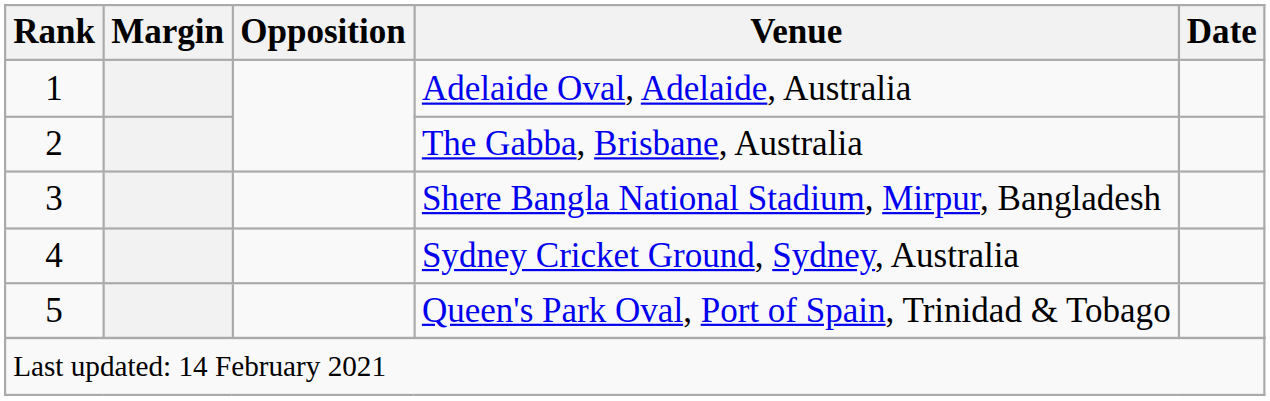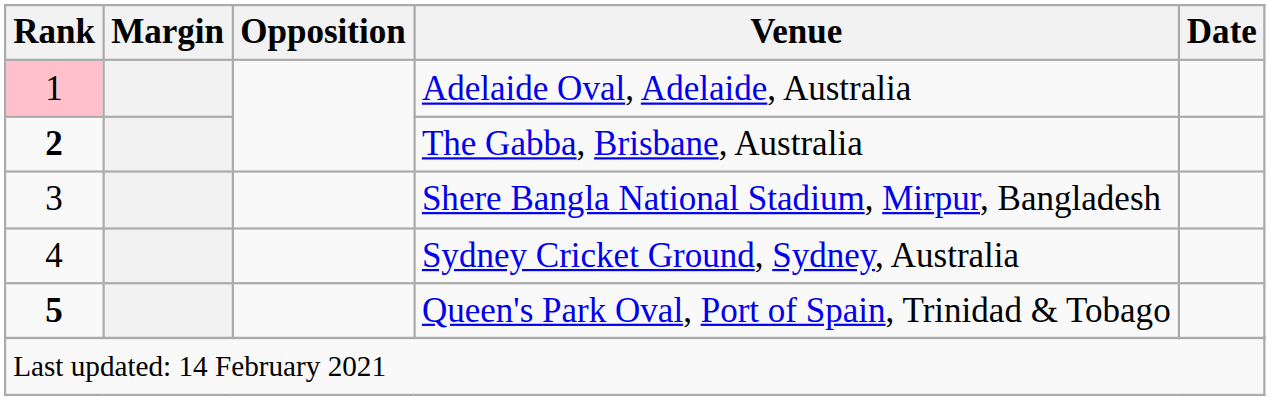(54, 87) no background -> (54, 87) pink background
(54, 143) normal -> (54, 143) bold
(54, 310) normal -> (54, 310) bold
